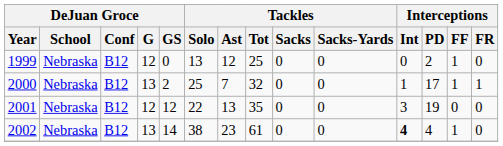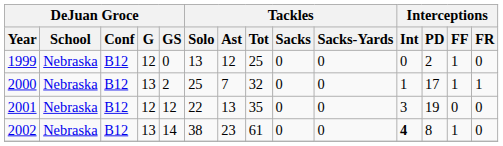(429, 130) 4 -> (429, 130) 8
